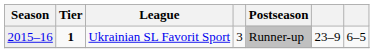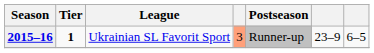(30, 36) normal -> (30, 36) bold
(239, 36) no background -> (239, 36) lightsalmon background
